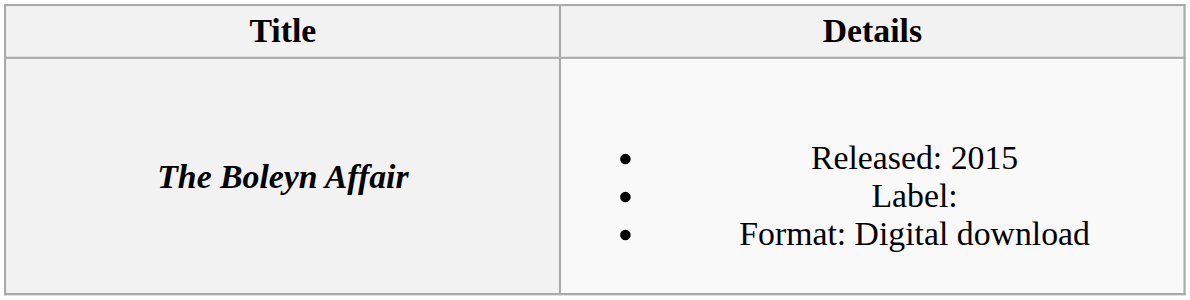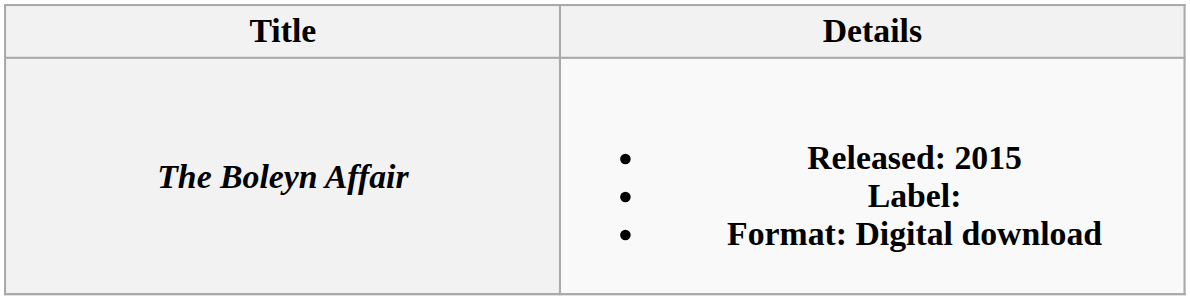(872, 195) normal -> (872, 195) bold
